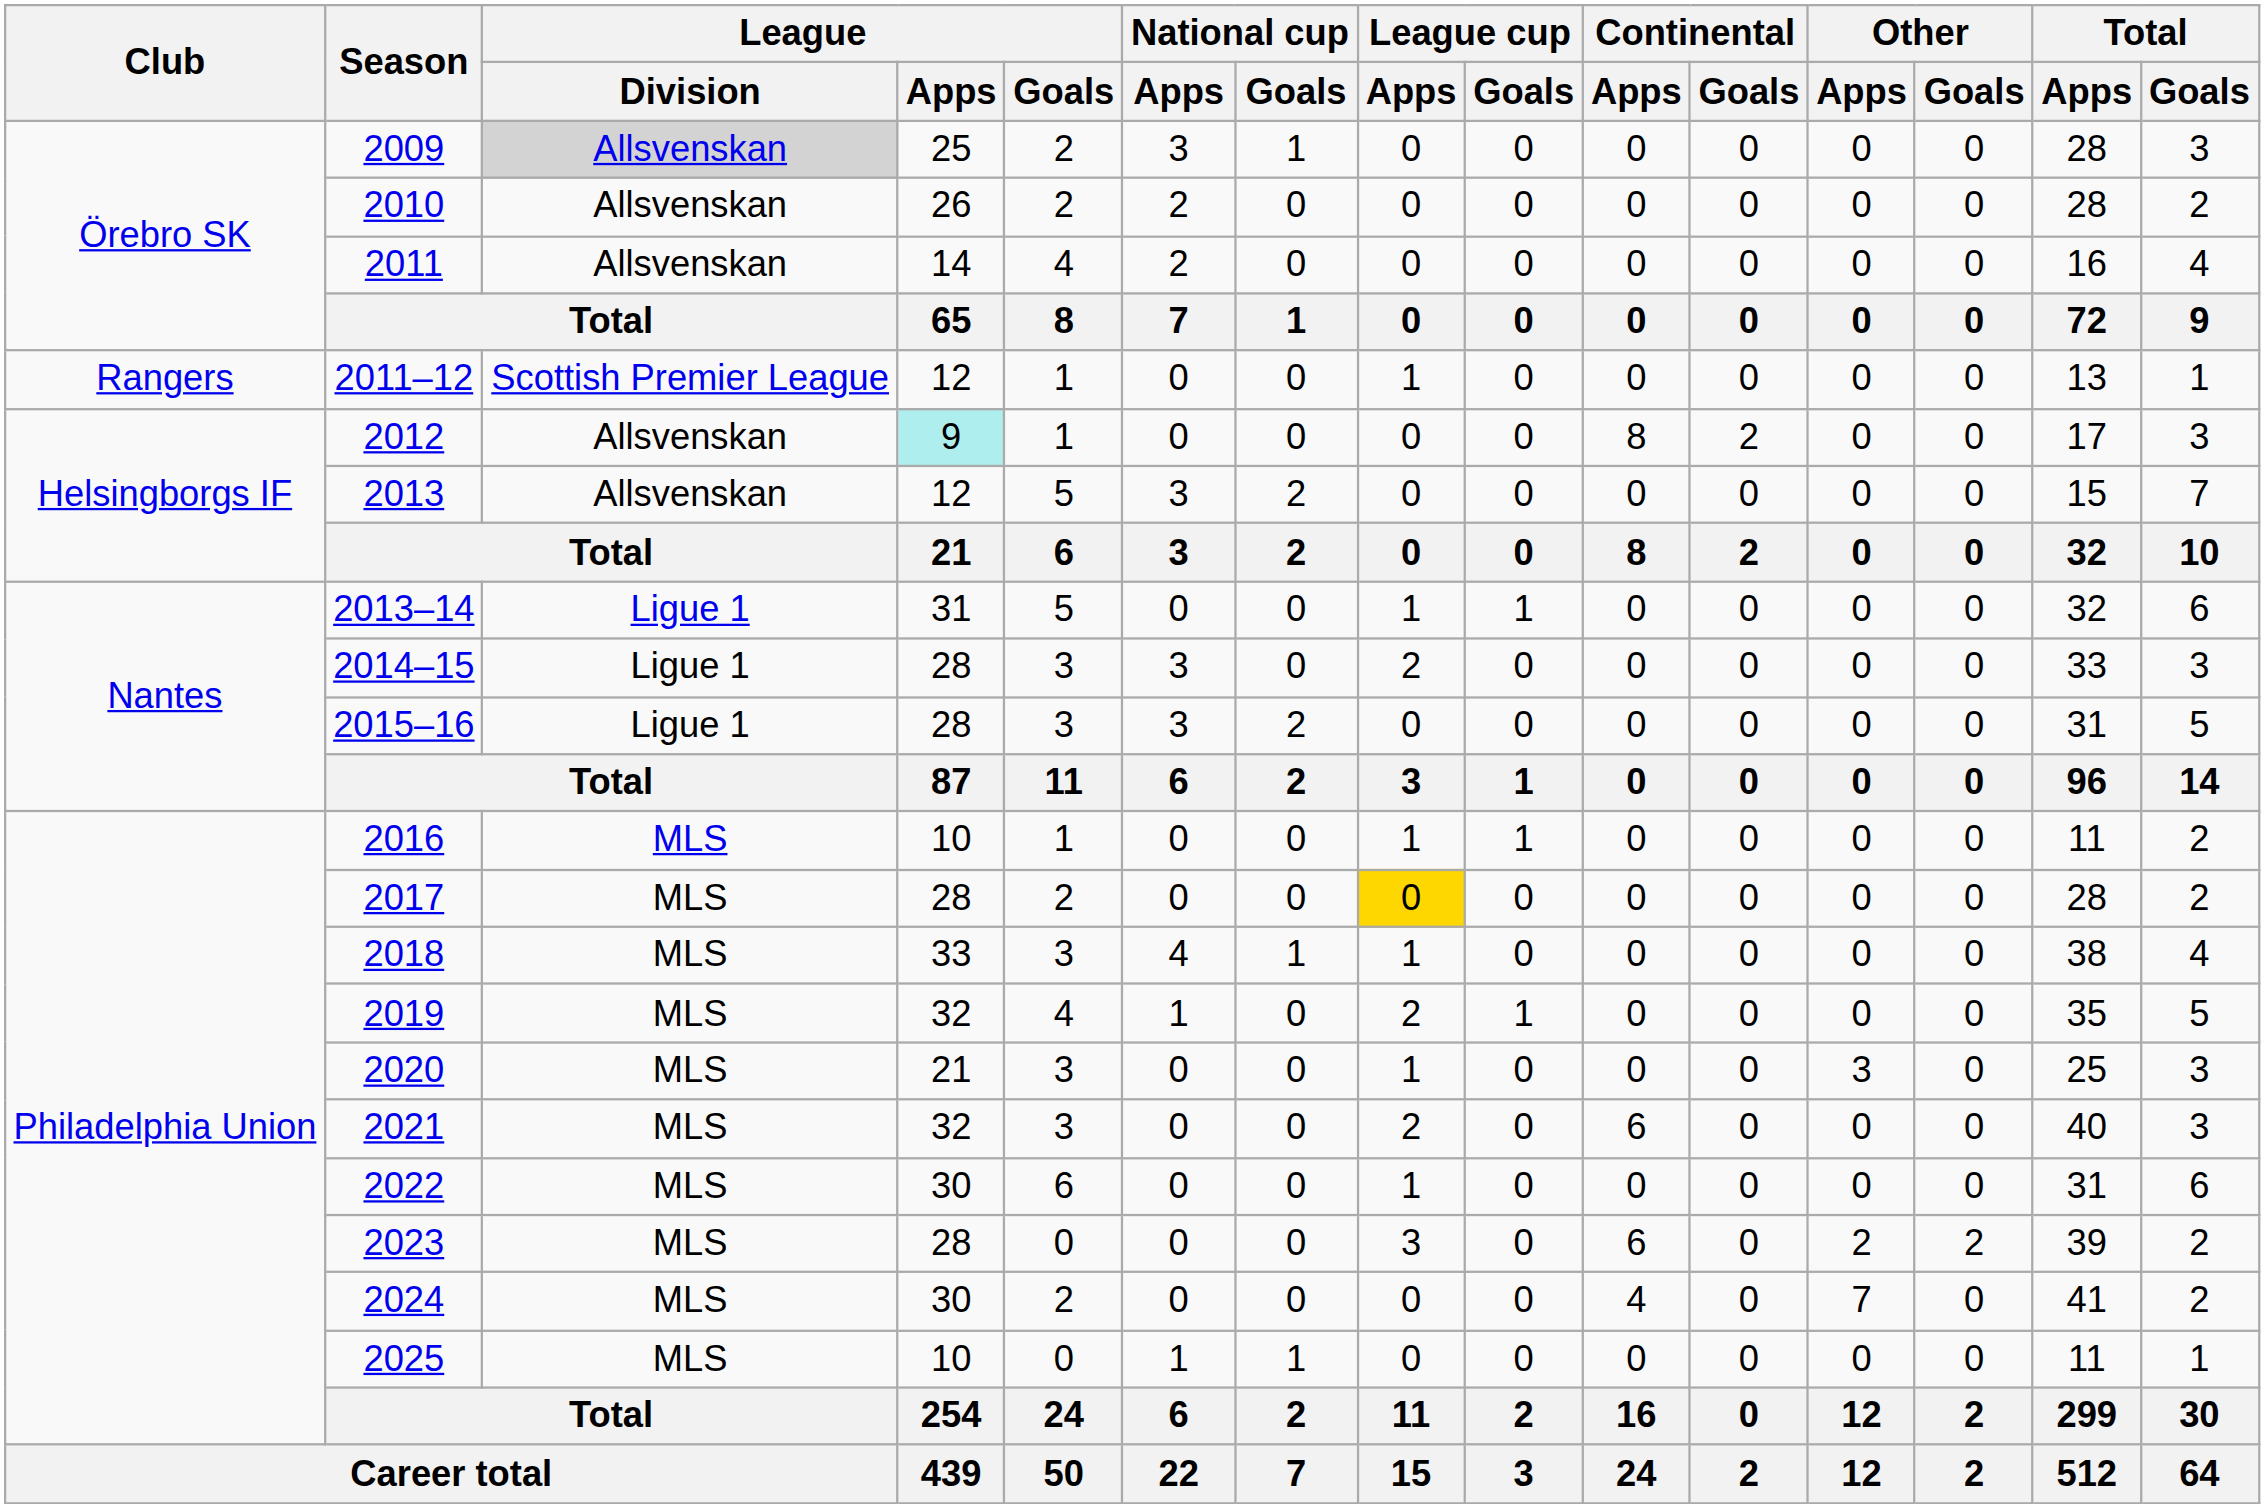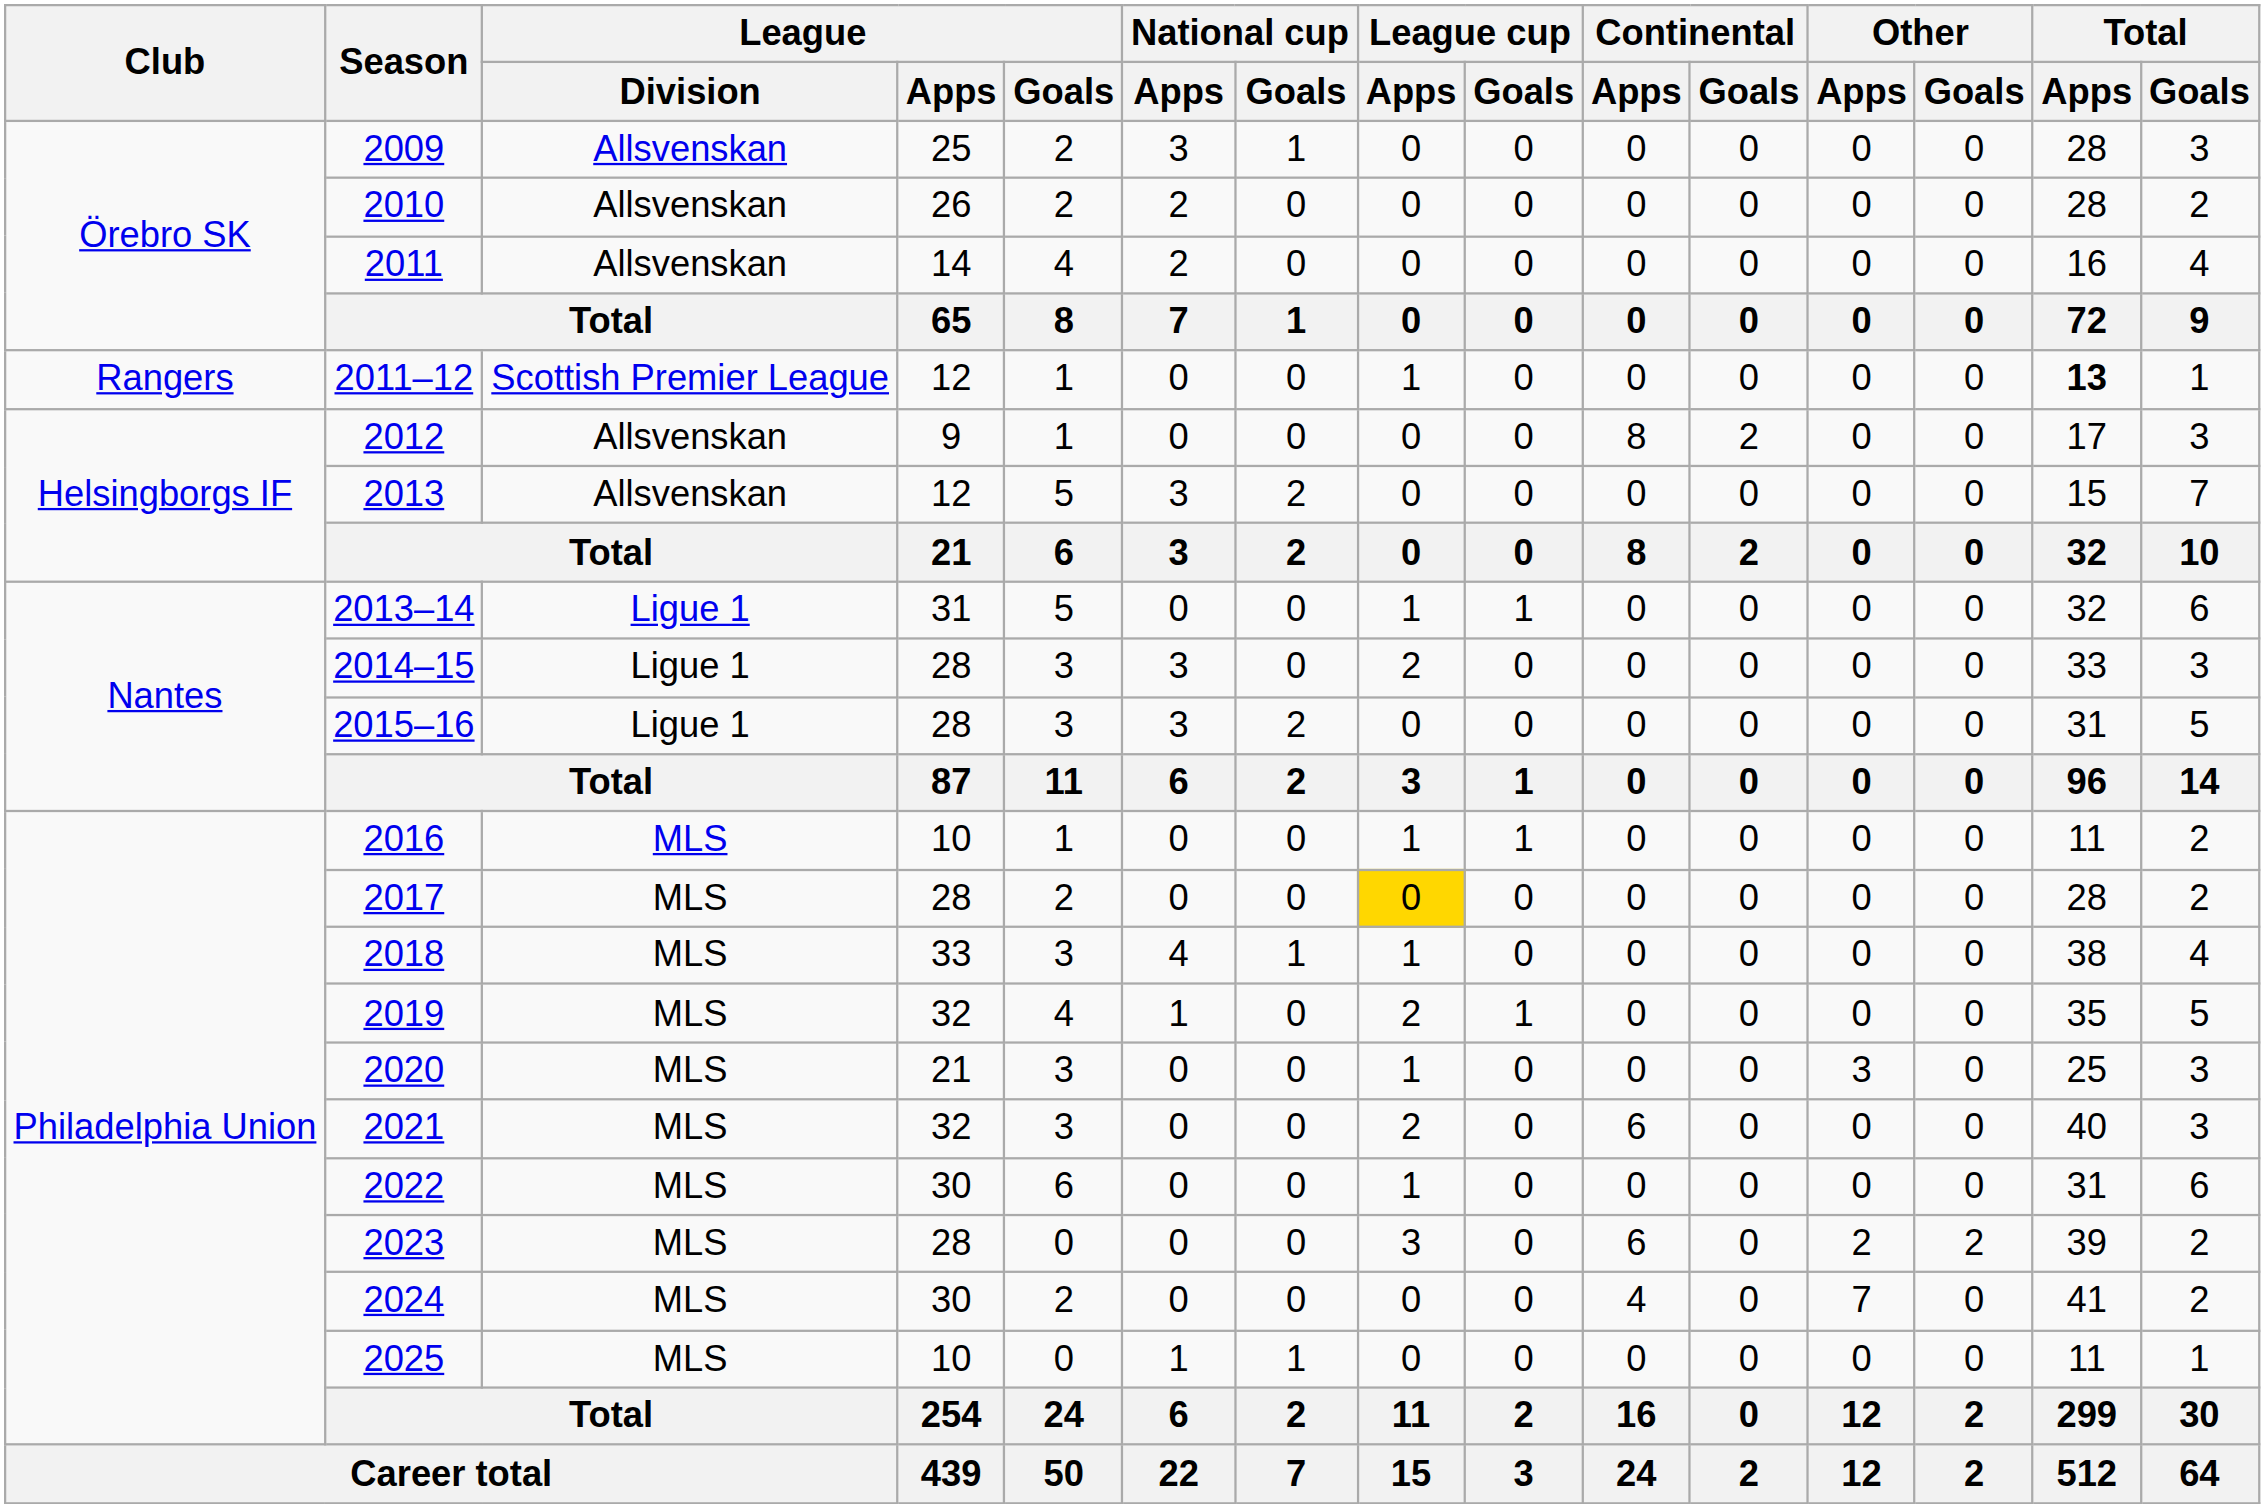(690, 148) lightgrey background -> (690, 148) no background
(2087, 378) normal -> (2087, 378) bold
(951, 436) paleturquoise background -> (951, 436) no background
